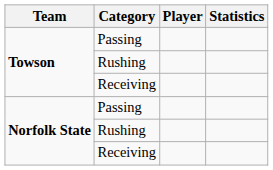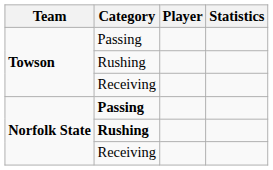(120, 107) normal -> (121, 107) bold
(122, 130) normal -> (123, 130) bold
